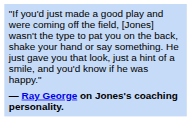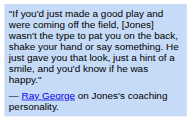(93, 101) bold -> (88, 101) normal
